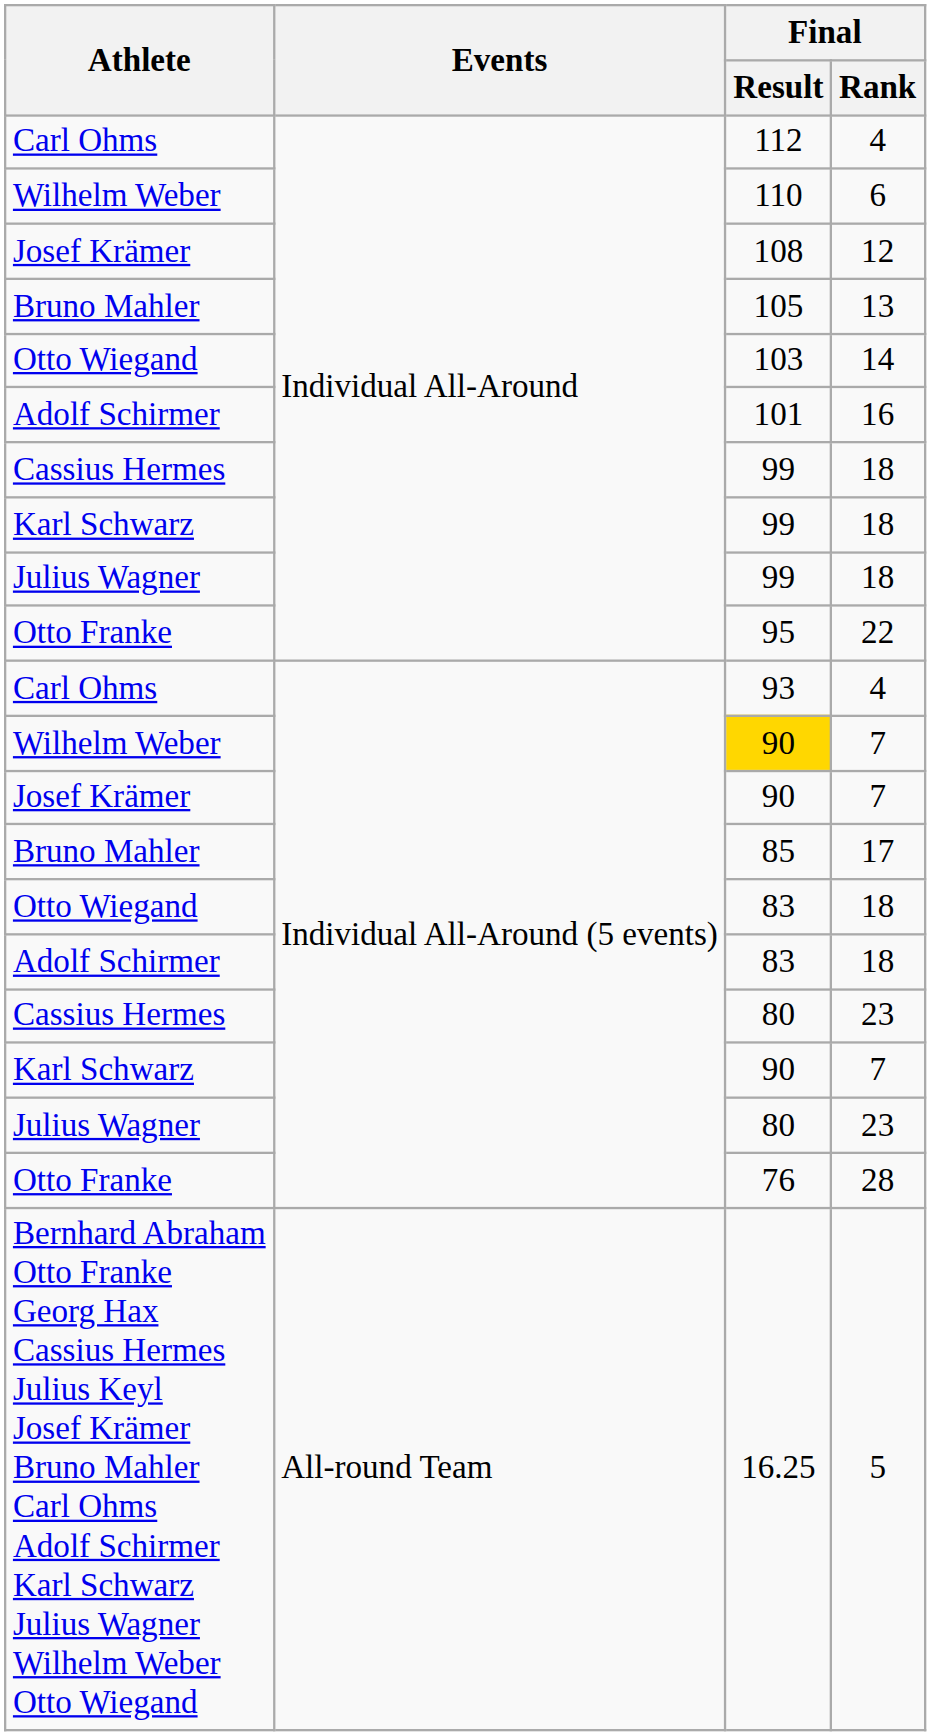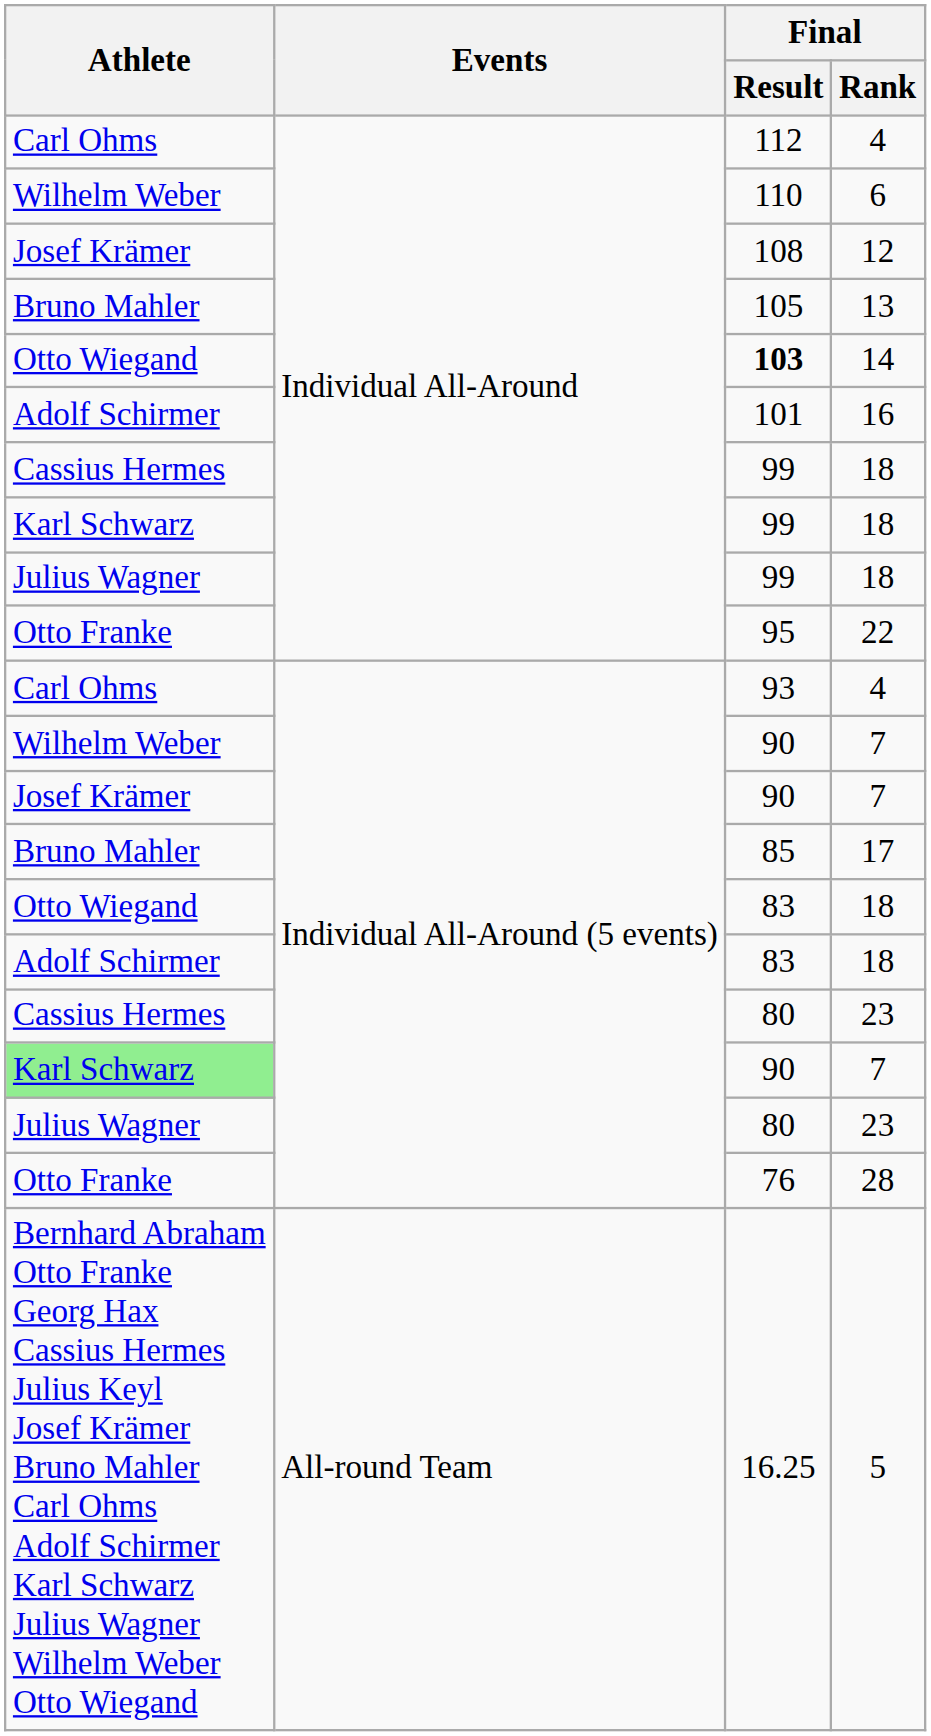(778, 359) normal -> (778, 359) bold
(778, 742) gold background -> (778, 742) no background
(103, 1070) no background -> (103, 1070) lightgreen background
